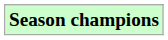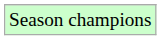(84, 19) bold -> (80, 19) normal
